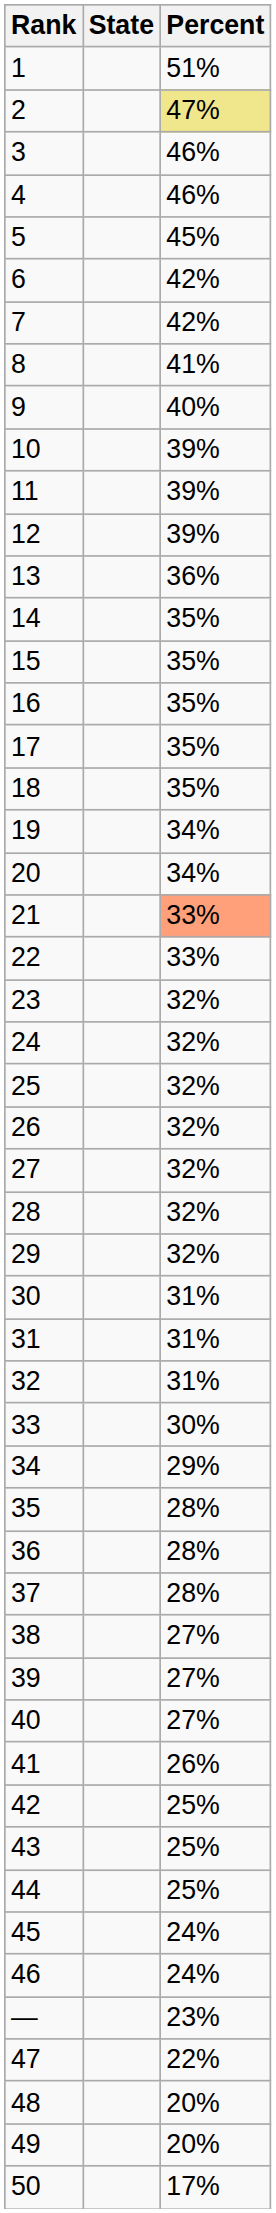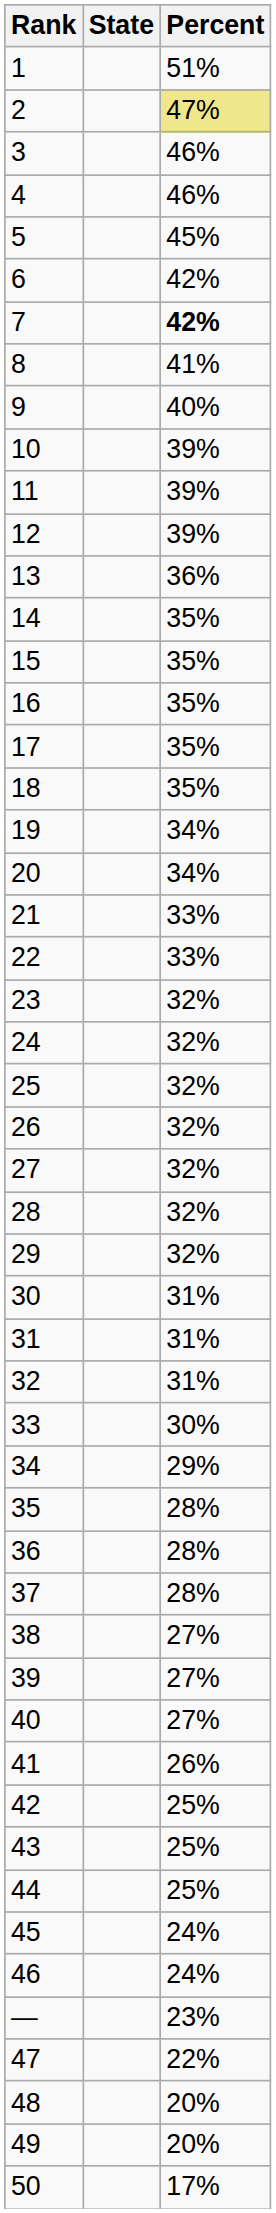(193, 322) normal -> (193, 322) bold
(193, 915) lightsalmon background -> (193, 915) no background
